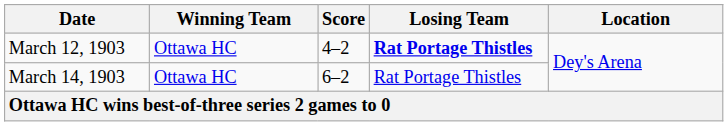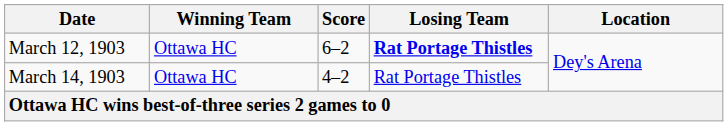(336, 47) 4–2 -> (336, 47) 6–2
(336, 76) 6–2 -> (336, 76) 4–2
